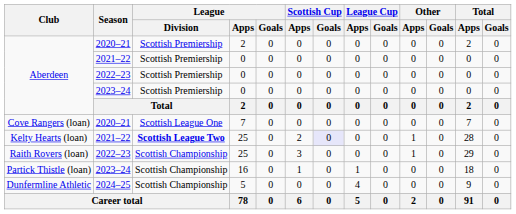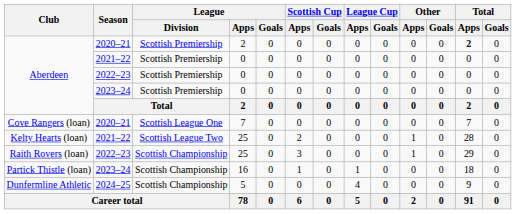(469, 43) normal -> (469, 43) bold
(181, 138) bold -> (181, 138) normal
(329, 138) lavender background -> (329, 138) no background
